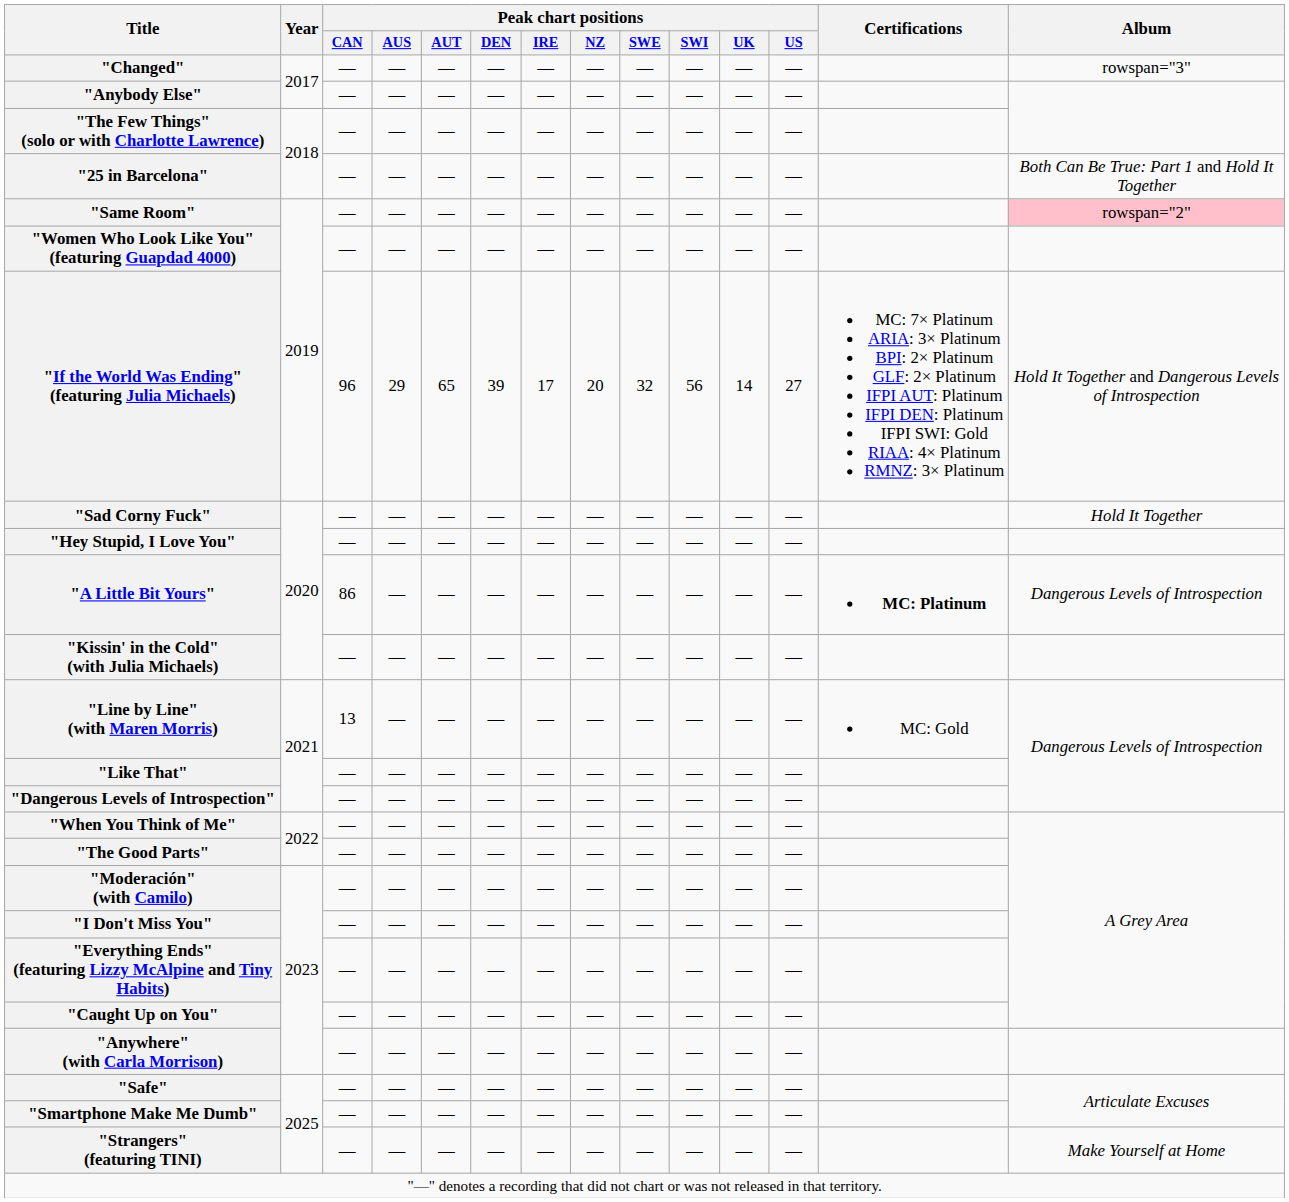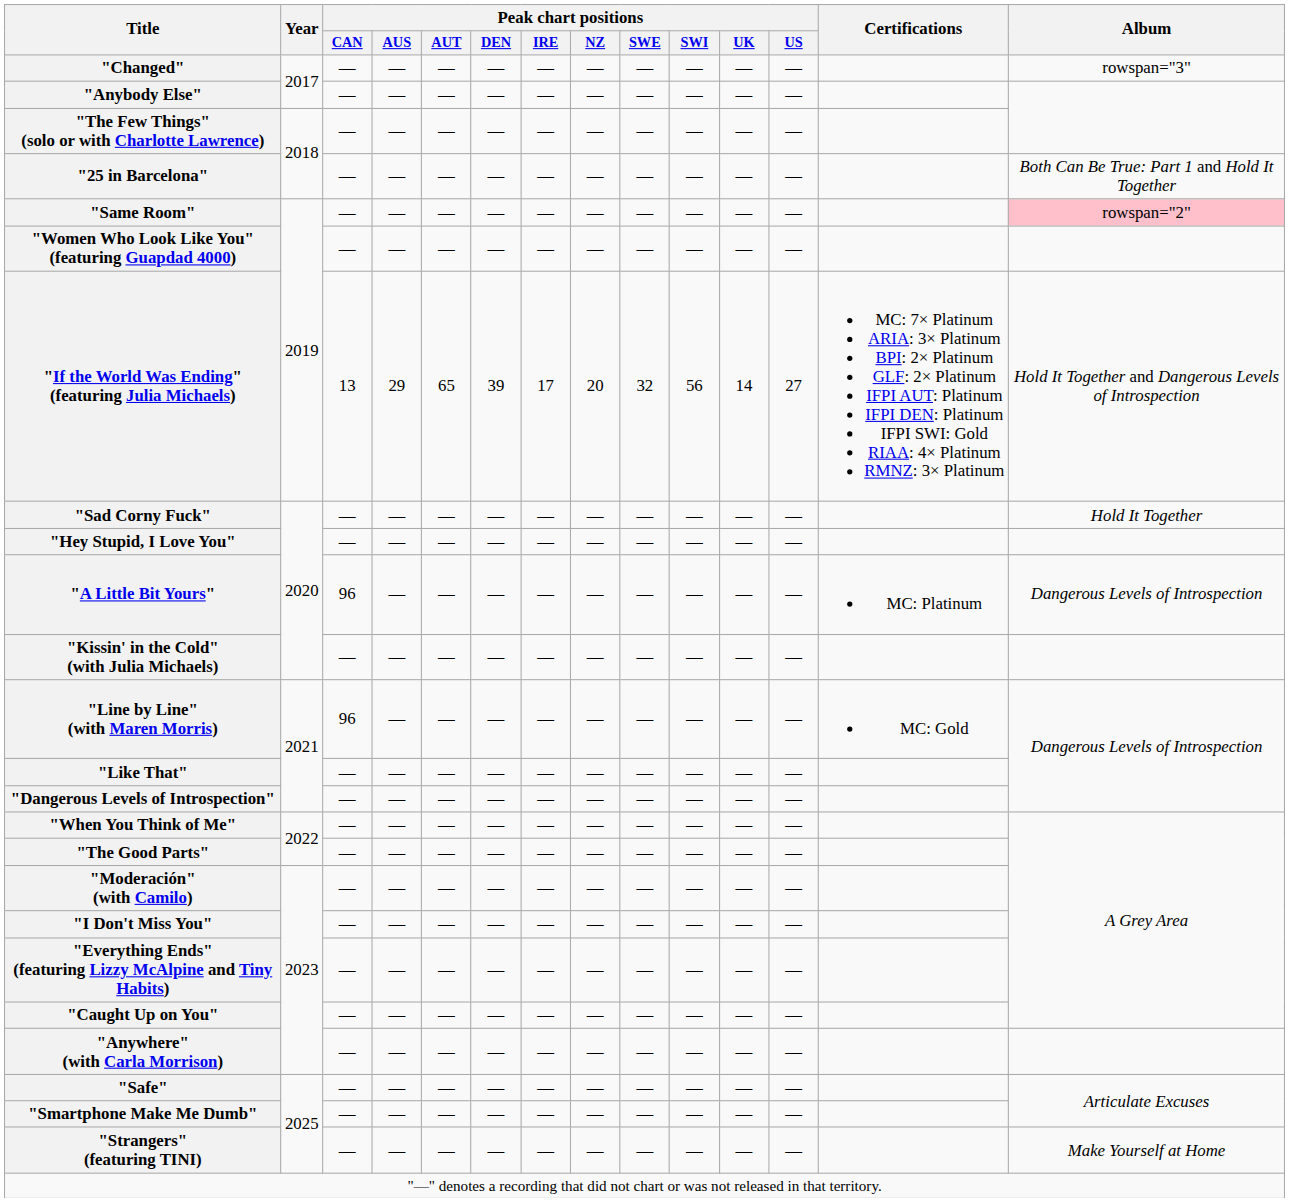(347, 386) 96 -> (347, 386) 13
(347, 594) 86 -> (347, 594) 96
(913, 604) bold -> (913, 604) normal
(347, 719) 13 -> (347, 719) 96
